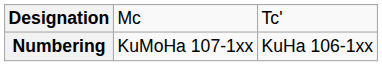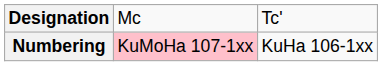(185, 46) no background -> (185, 46) pink background
